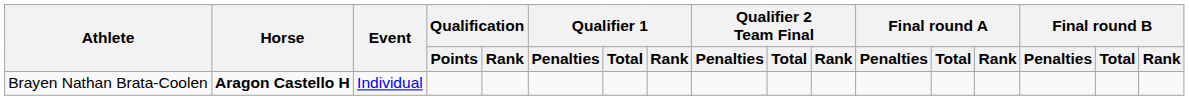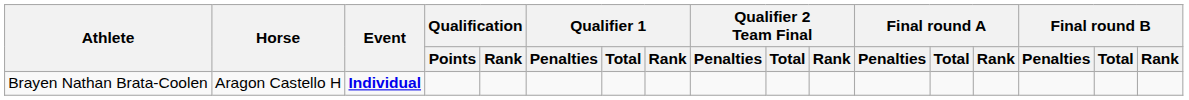(282, 84) bold -> (278, 84) normal
(390, 84) normal -> (385, 84) bold
